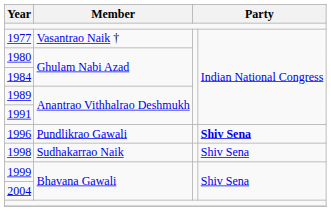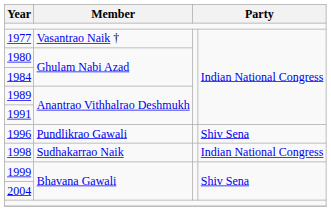(226, 133) bold -> (225, 133) normal
(225, 152) Shiv Sena -> (262, 152) Indian National Congress
